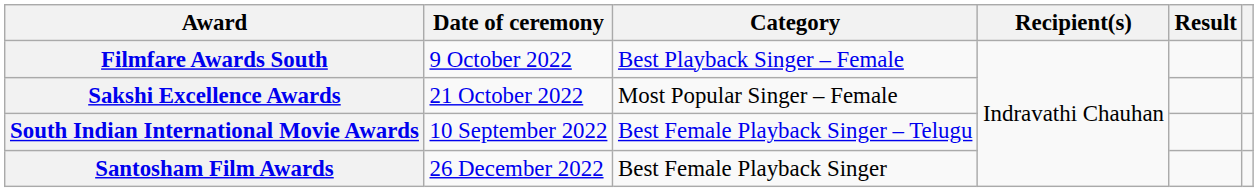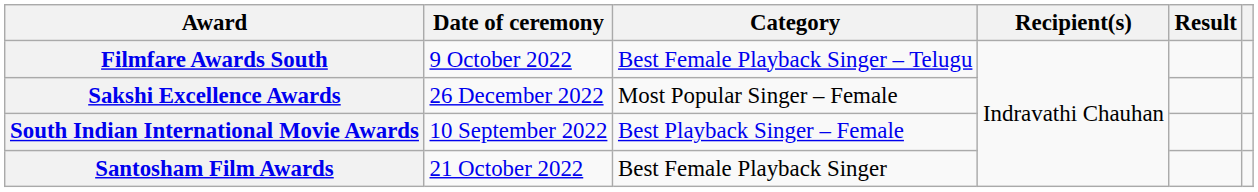(761, 58) Best Playback Singer – Female -> (795, 58) Best Female Playback Singer – Telugu
(506, 95) 21 October 2022 -> (517, 95) 26 December 2022
(795, 131) Best Female Playback Singer – Telugu -> (761, 131) Best Playback Singer – Female
(517, 167) 26 December 2022 -> (506, 167) 21 October 2022
